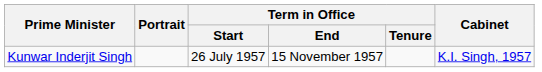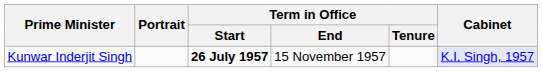(228, 56) normal -> (230, 56) bold
(485, 56) no background -> (487, 56) lavender background
